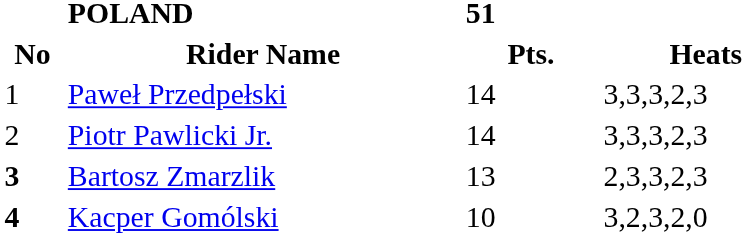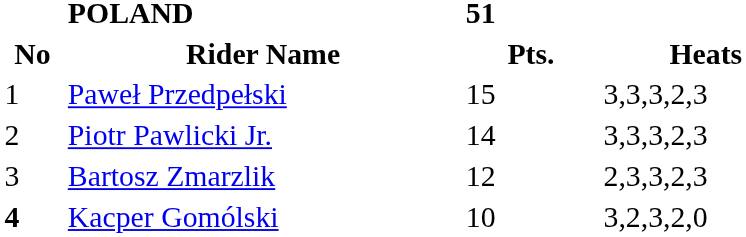(481, 94) 14 -> (481, 94) 15
(12, 176) bold -> (12, 176) normal
(481, 176) 13 -> (481, 176) 12
